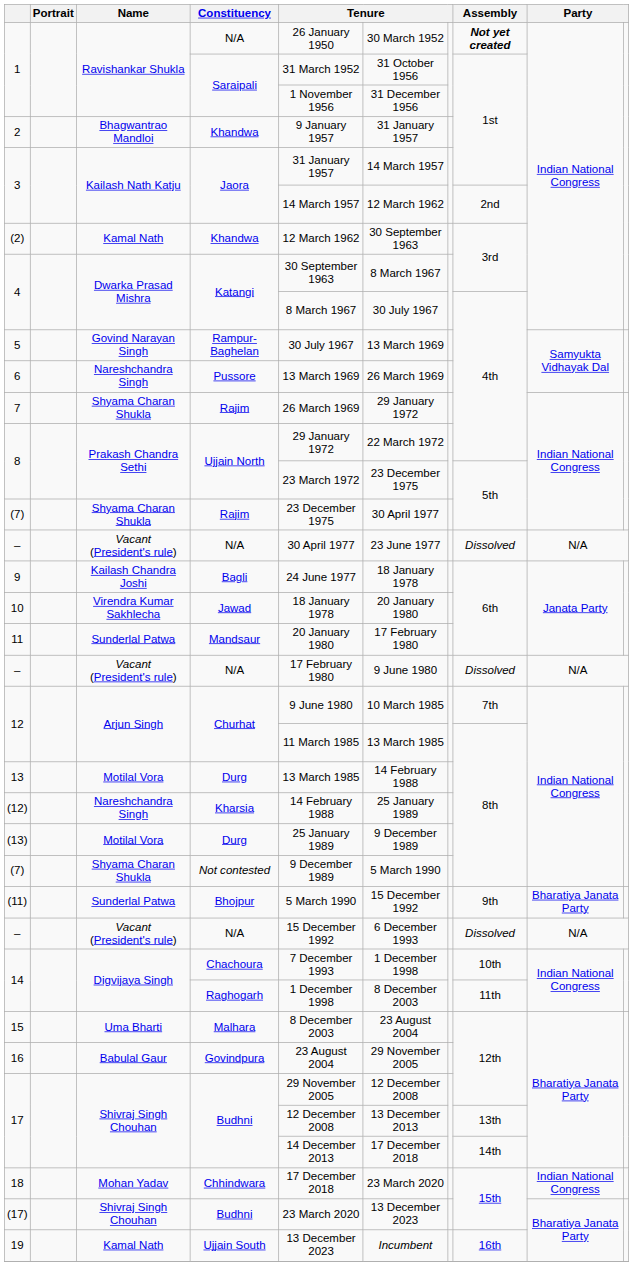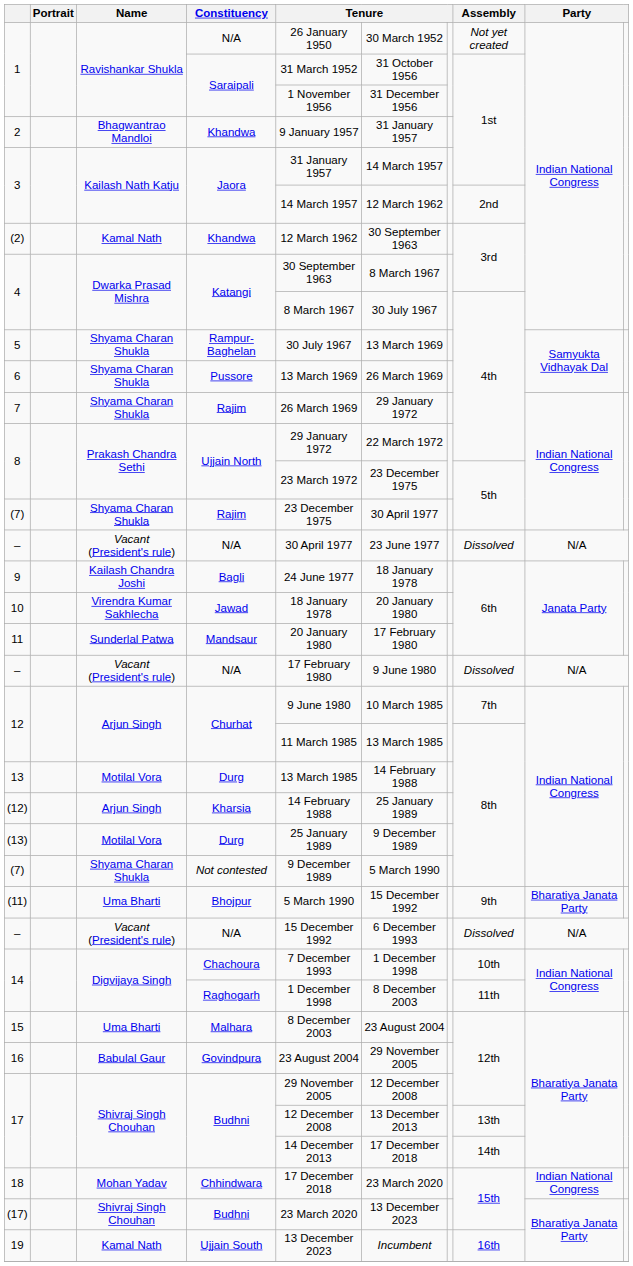(490, 38) bold -> (489, 38) normal
(133, 345) Govind Narayan Singh -> (132, 345) Shyama Charan Shukla
(133, 376) Nareshchandra Singh -> (132, 376) Shyama Charan Shukla
(133, 808) Nareshchandra Singh -> (132, 808) Arjun Singh
(133, 902) Sunderlal Patwa -> (132, 902) Uma Bharti
